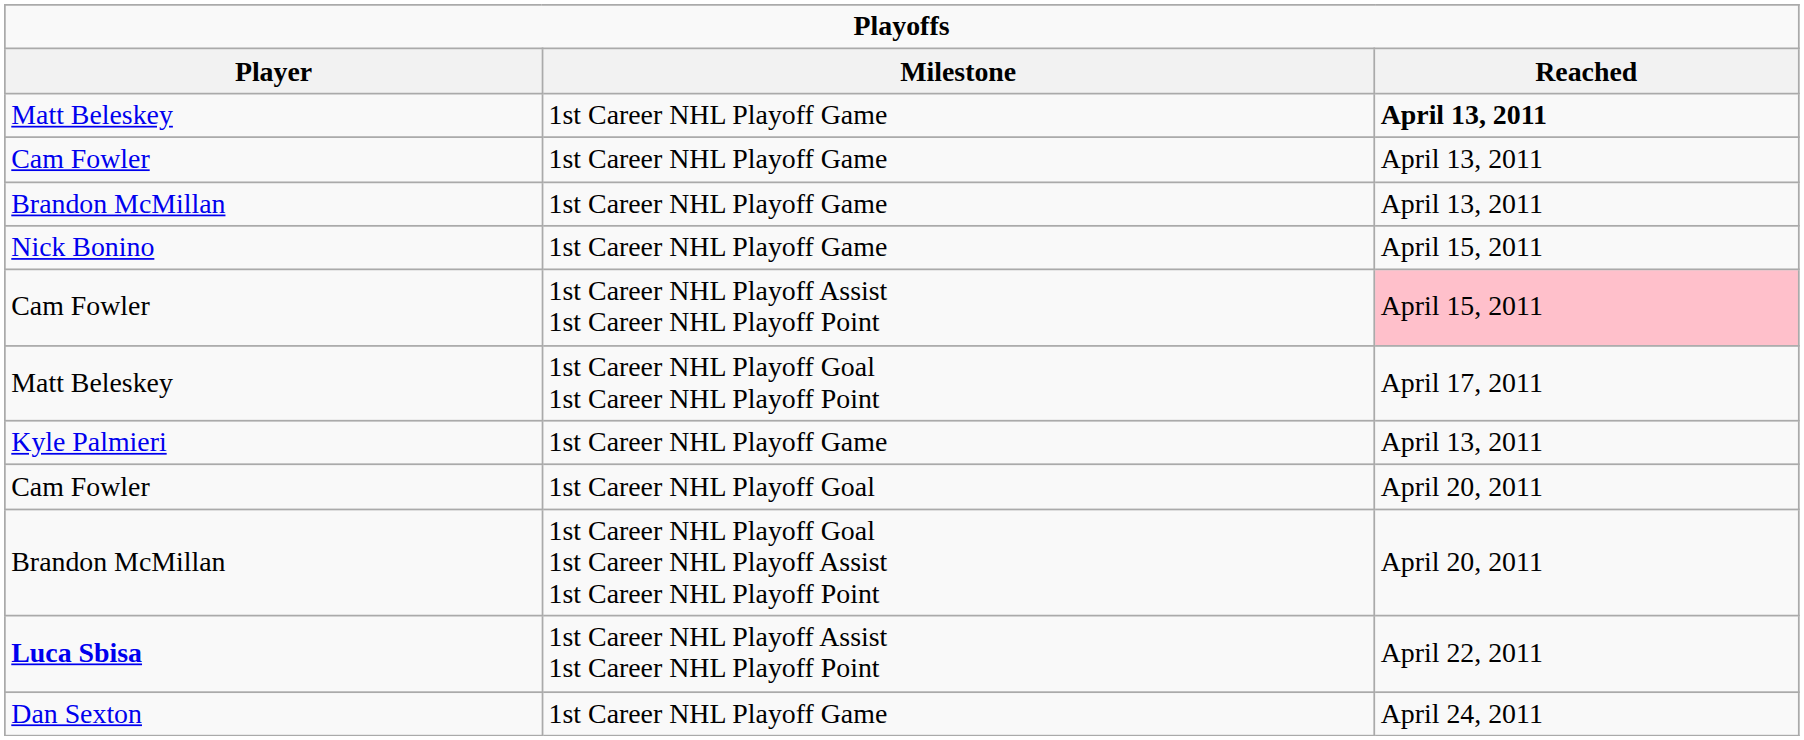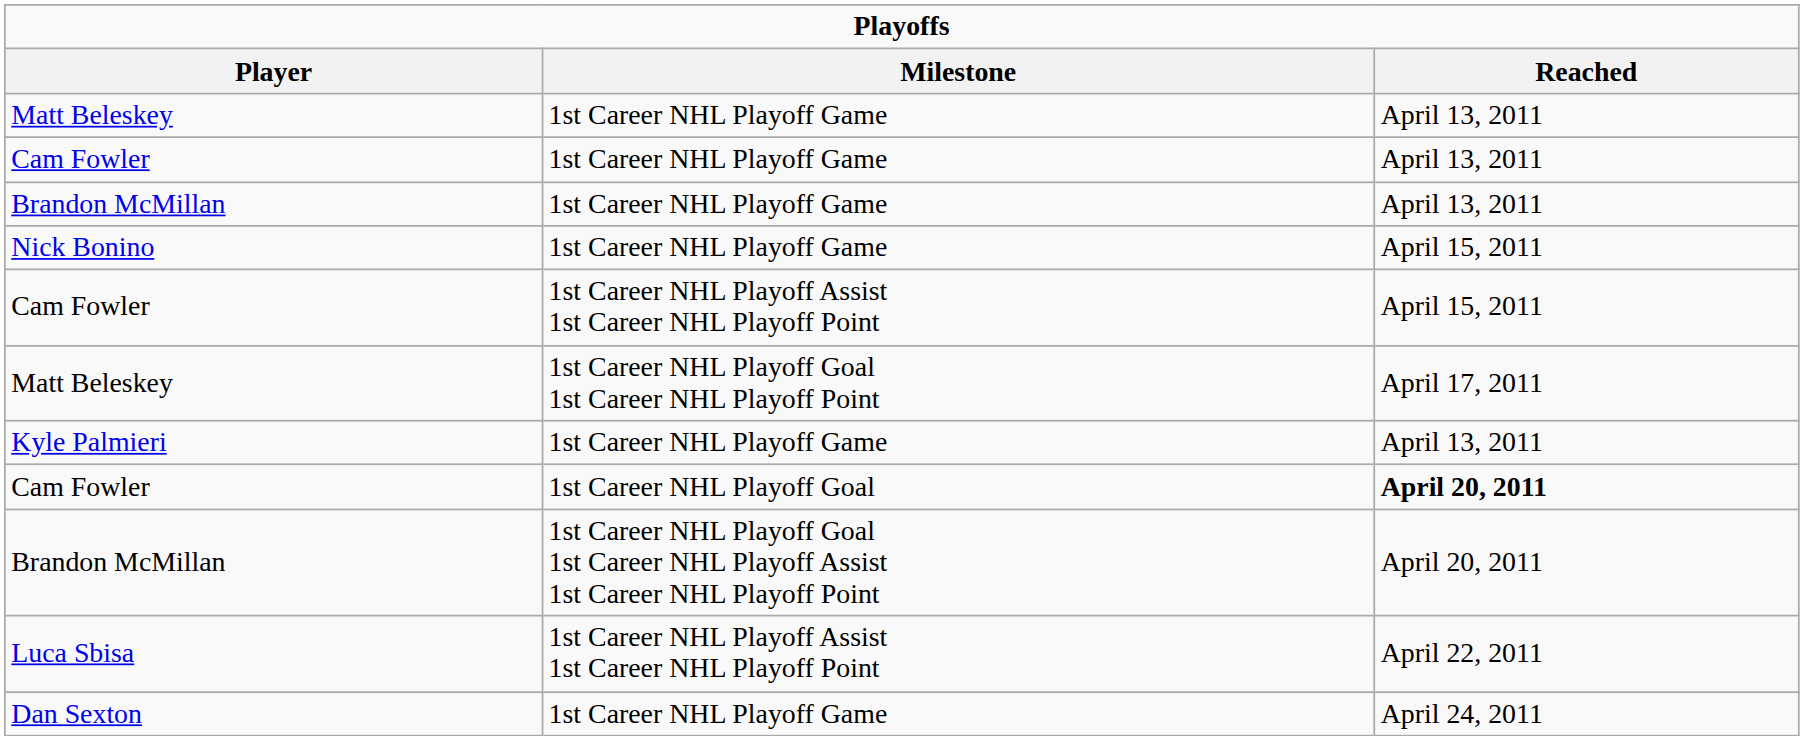(1464, 114) bold -> (1462, 114) normal
(1462, 307) pink background -> (1462, 307) no background
(1462, 486) normal -> (1464, 486) bold
(77, 653) bold -> (73, 653) normal
